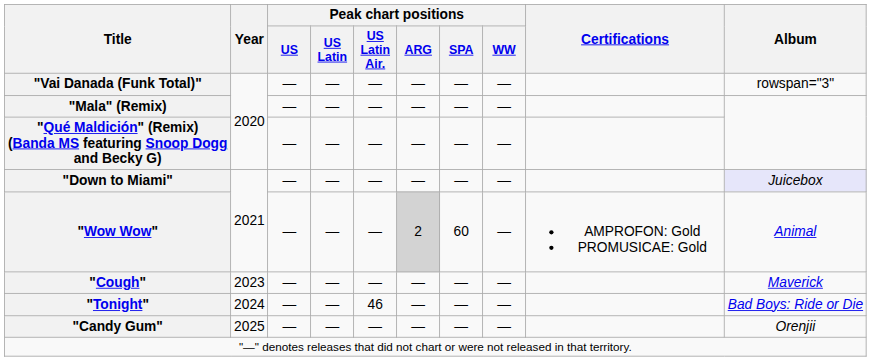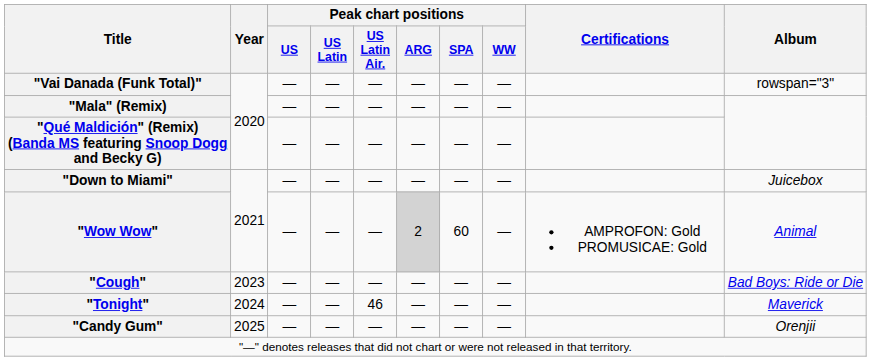(795, 180) lavender background -> (795, 180) no background
(795, 282) Maverick -> (795, 282) Bad Boys: Ride or Die
(795, 304) Bad Boys: Ride or Die -> (795, 304) Maverick
